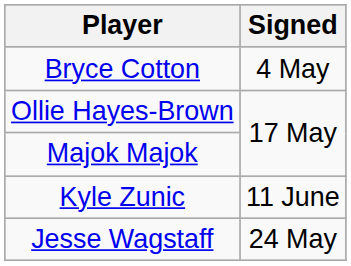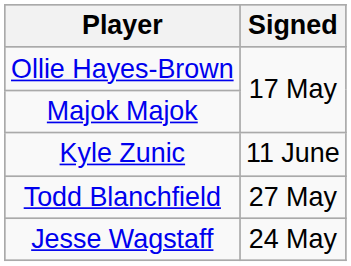- row: (122, 68)
+ row: (122, 196)
